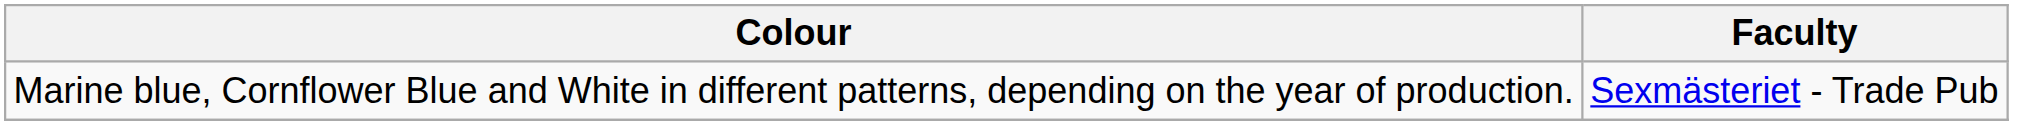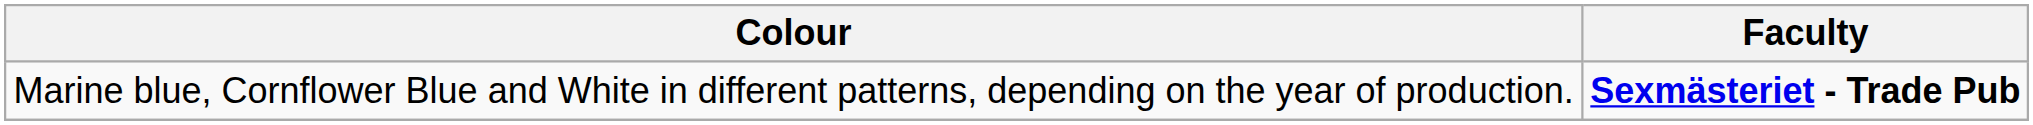(1794, 90) normal -> (1805, 90) bold
